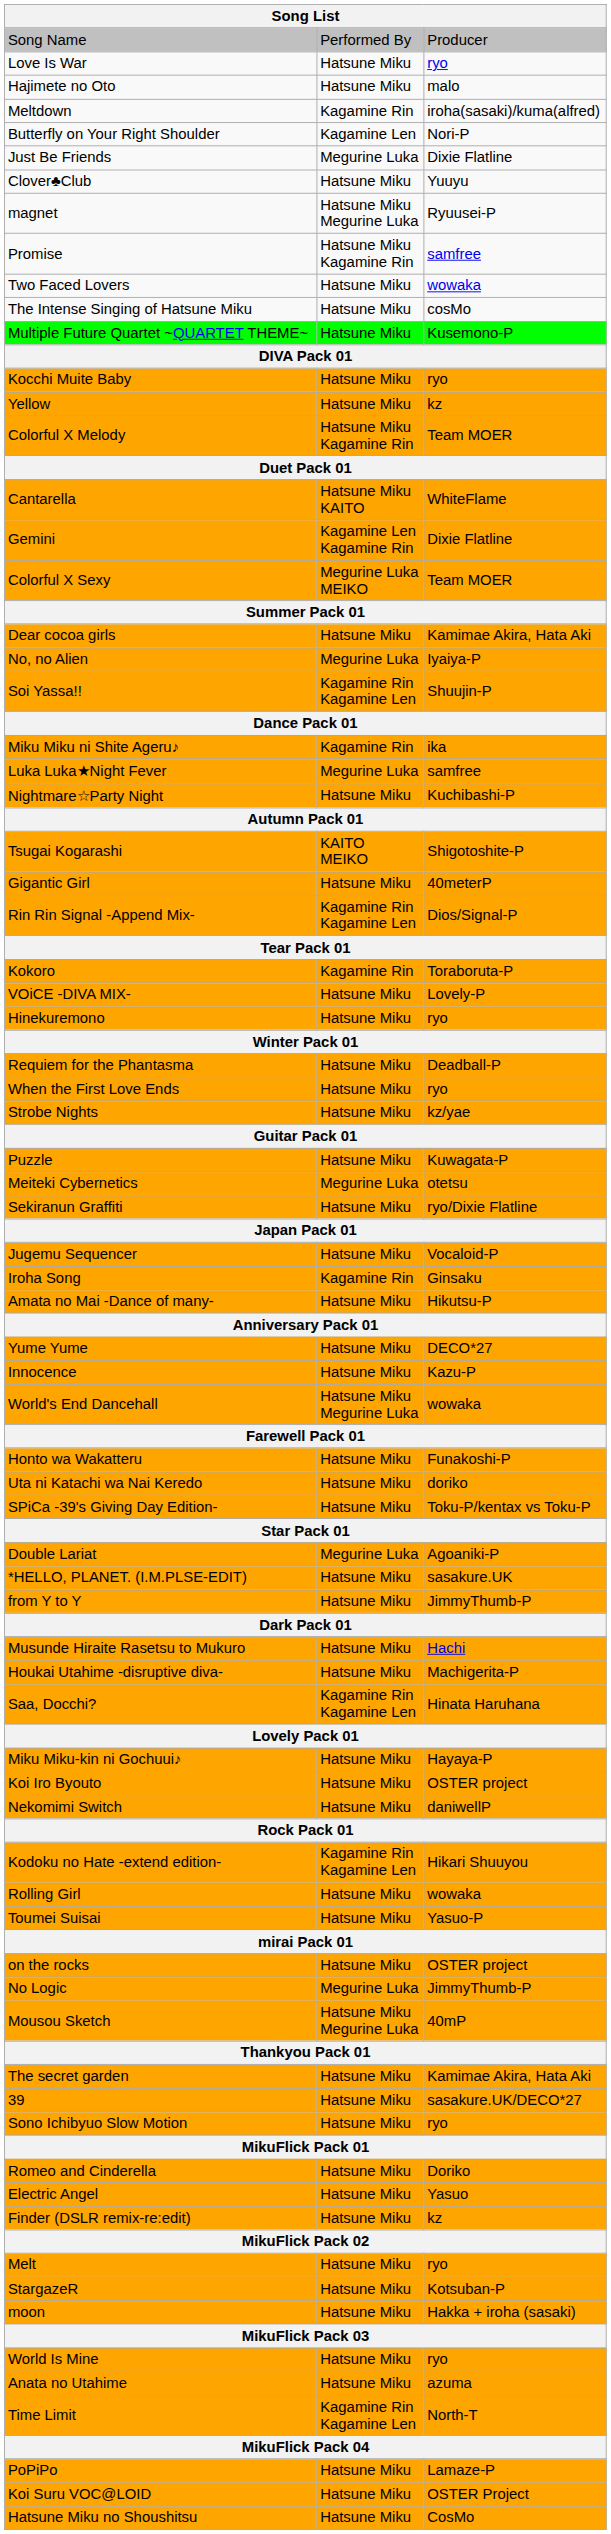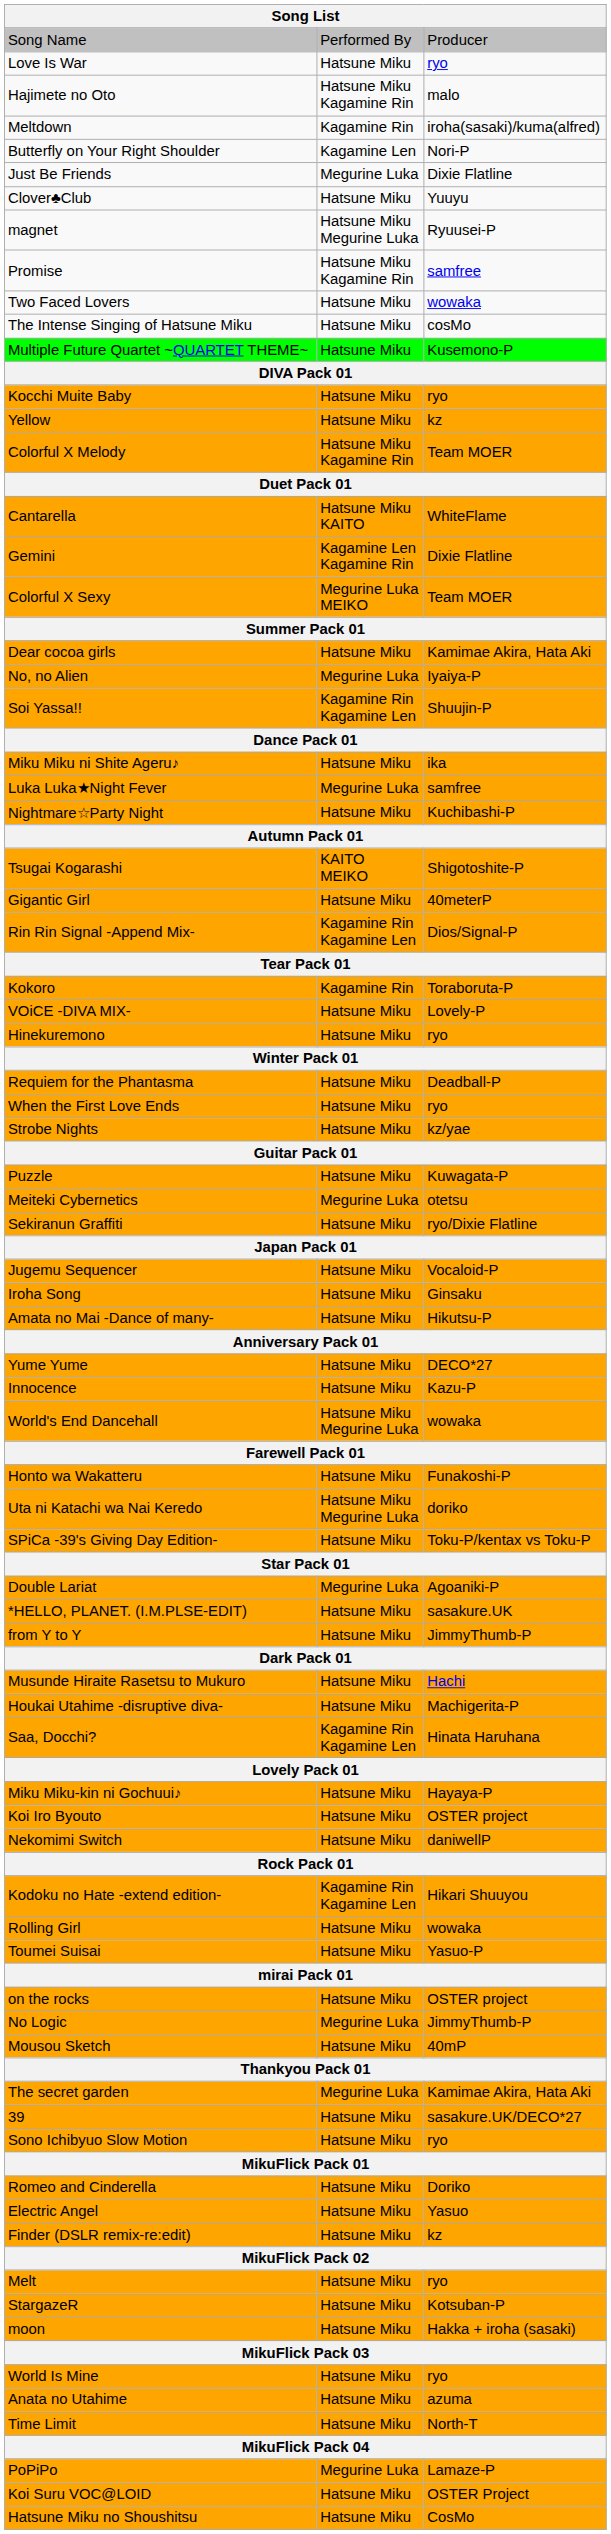(366, 87) Hatsune Miku -> (367, 95) Hatsune Miku Kagamine Rin
(367, 747) Kagamine Rin -> (366, 763) Hatsune Miku
(367, 1277) Kagamine Rin -> (366, 1294) Hatsune Miku
(366, 1483) Hatsune Miku -> (369, 1508) Hatsune Miku Megurine Luka
(369, 2020) Hatsune Miku Megurine Luka -> (366, 2046) Hatsune Miku
(366, 2076) Hatsune Miku -> (369, 2093) Megurine Luka
(368, 2415) Kagamine Rin Kagamine Len -> (366, 2423) Hatsune Miku
(366, 2470) Hatsune Miku -> (369, 2470) Megurine Luka
